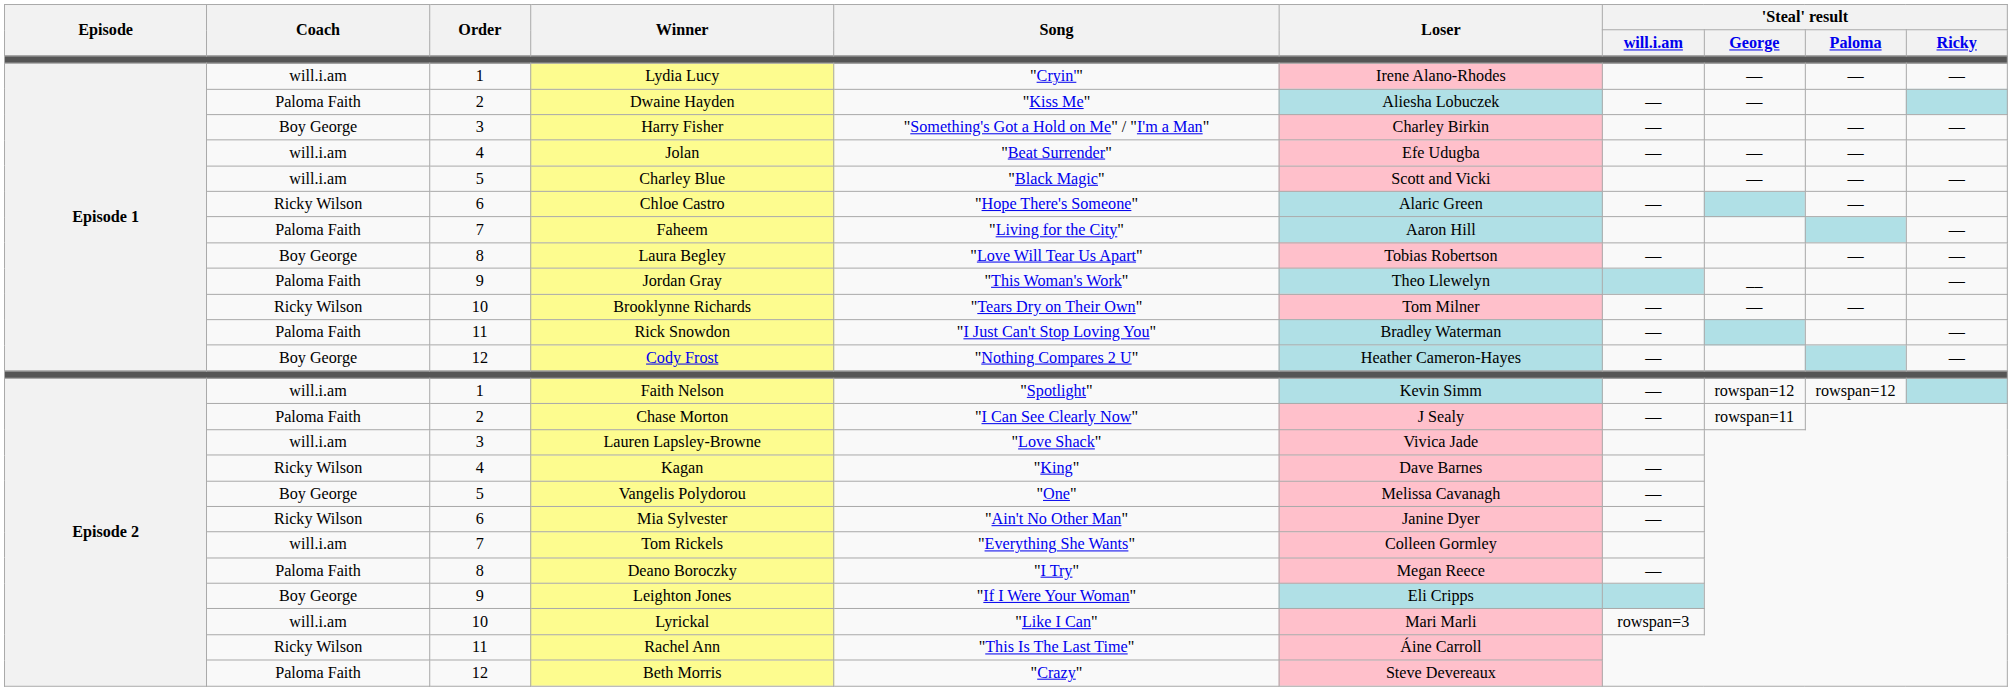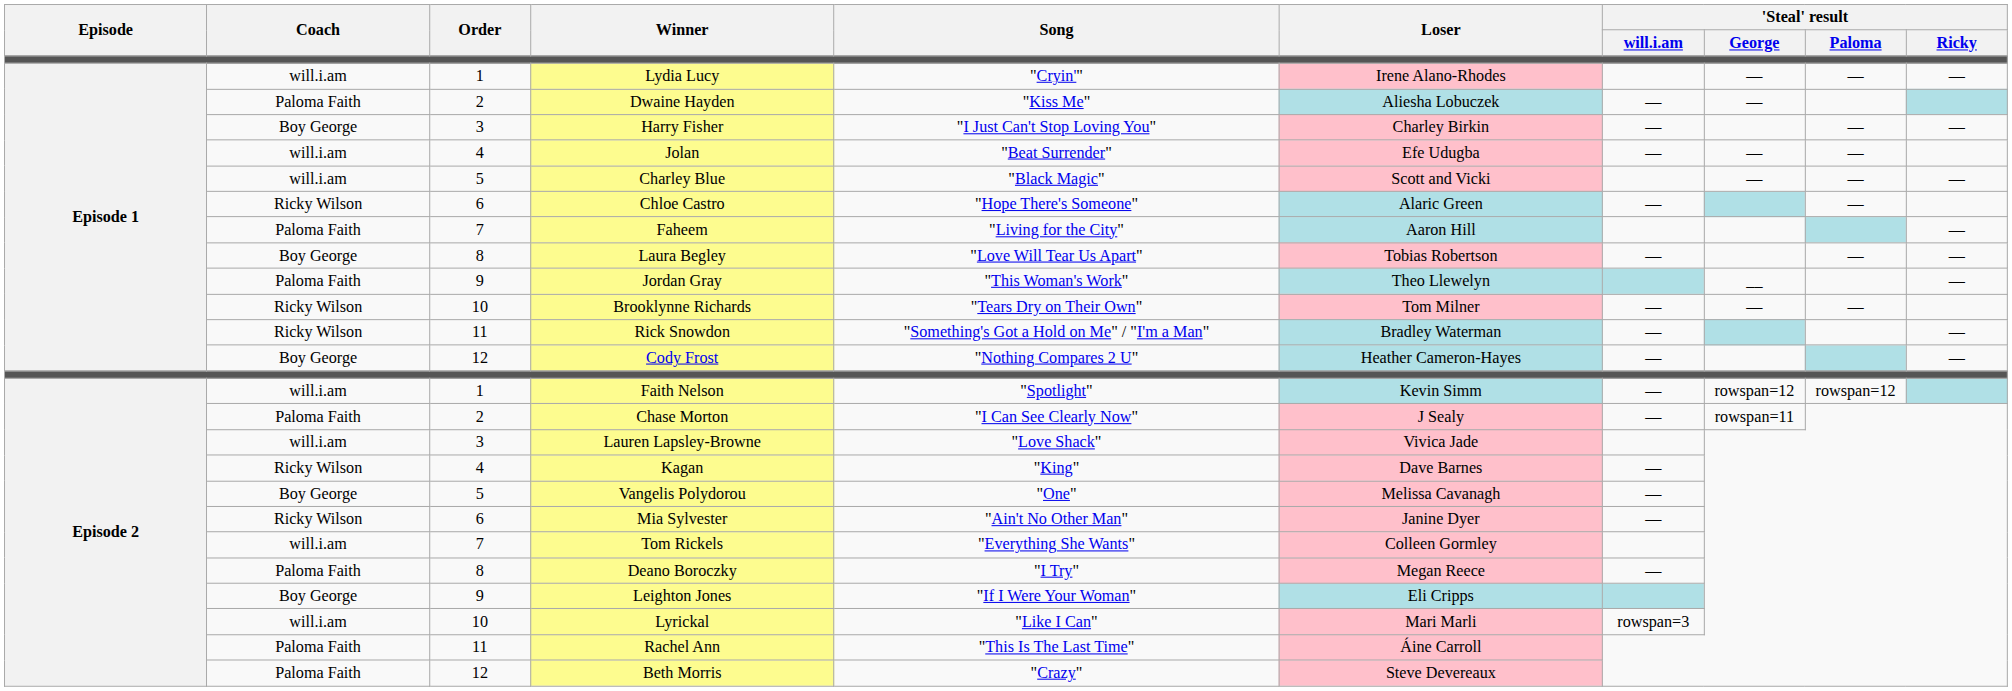(1056, 127) "Something's Got a Hold on Me" / "I'm a Man" -> (1056, 127) "I Just Can't Stop Loving You"
(318, 332) Paloma Faith -> (318, 332) Ricky Wilson
(1056, 332) "I Just Can't Stop Loving You" -> (1056, 332) "Something's Got a Hold on Me" / "I'm a Man"
(318, 647) Ricky Wilson -> (318, 647) Paloma Faith
